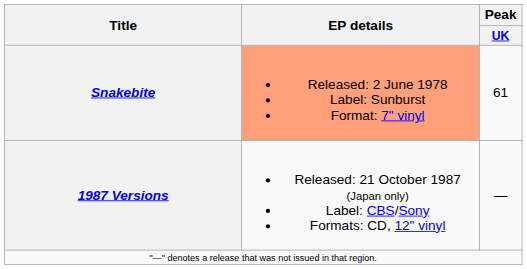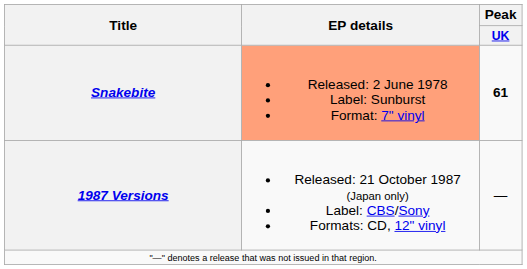(501, 92) normal -> (501, 92) bold
